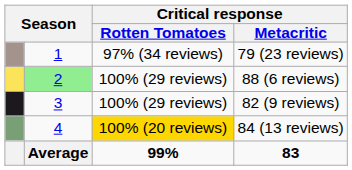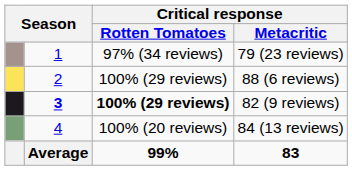(58, 78) lightgreen background -> (58, 78) no background
(58, 103) normal -> (58, 103) bold
(163, 103) normal -> (163, 103) bold
(163, 128) gold background -> (163, 128) no background
